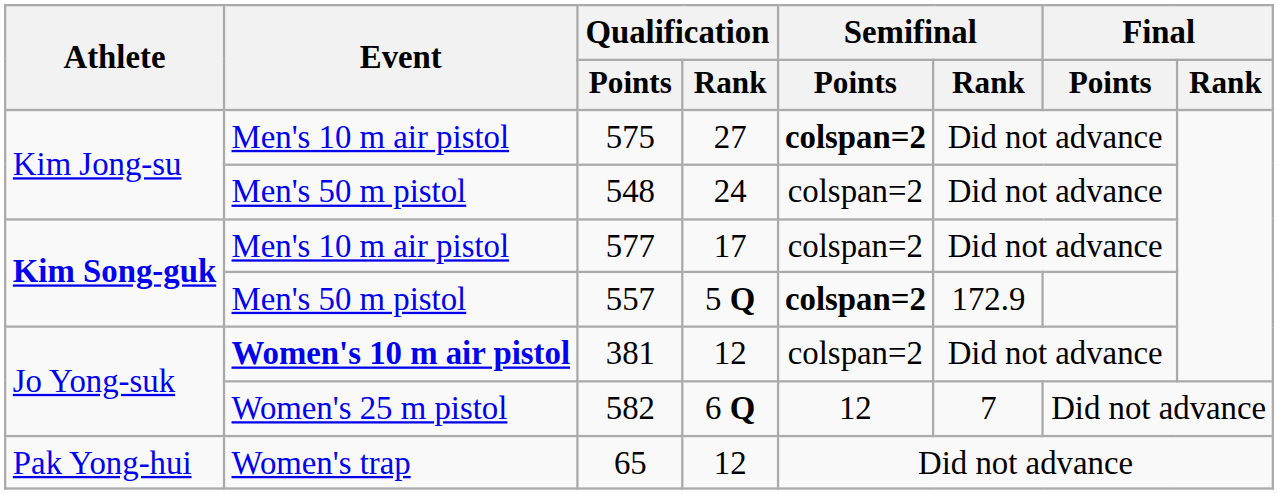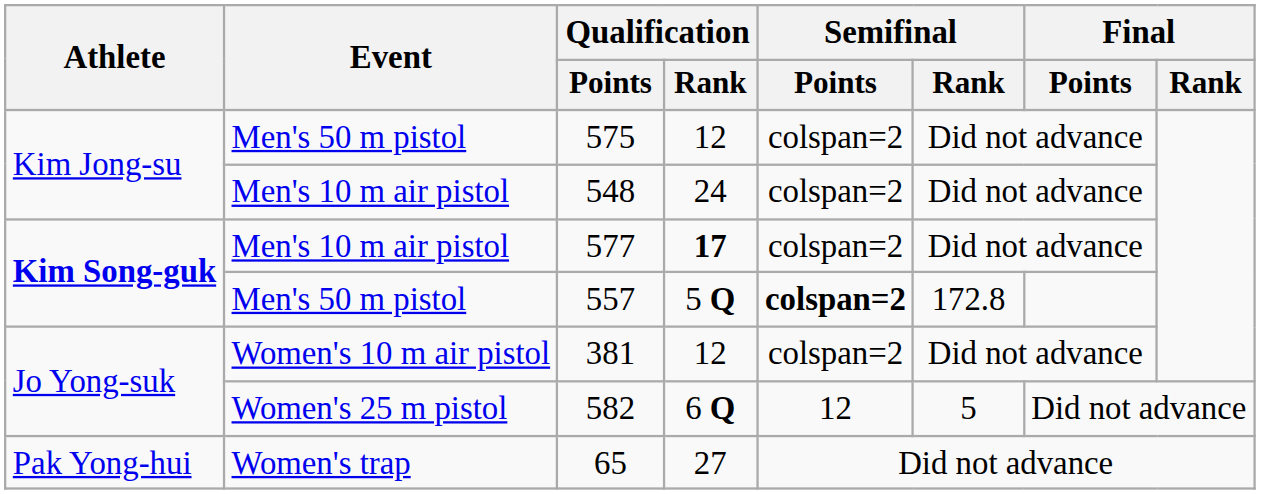(370, 137) Men's 10 m air pistol -> (349, 137) Men's 50 m pistol
(730, 137) 27 -> (710, 137) 12
(855, 137) bold -> (835, 137) normal
(349, 191) Men's 50 m pistol -> (370, 191) Men's 10 m air pistol
(730, 245) normal -> (710, 245) bold
(988, 299) 172.9 -> (969, 299) 172.8
(401, 353) bold -> (391, 353) normal
(988, 408) 7 -> (969, 408) 5
(730, 462) 12 -> (710, 462) 27
